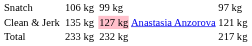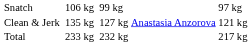(114, 22) pink background -> (114, 22) no background
